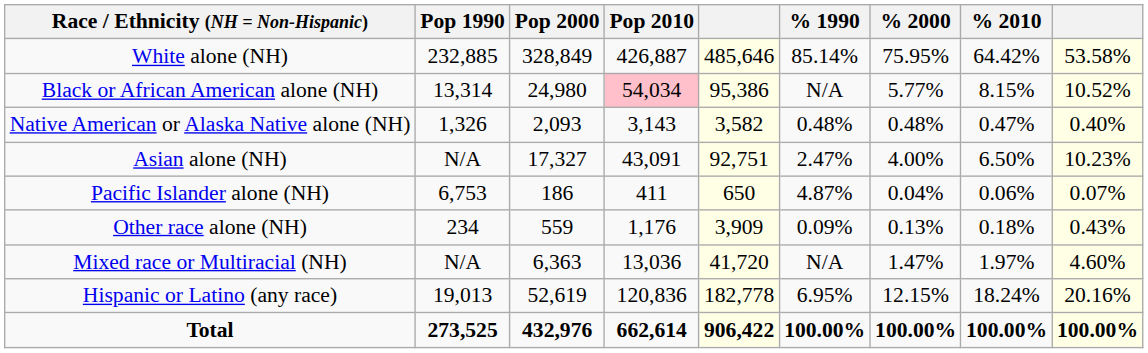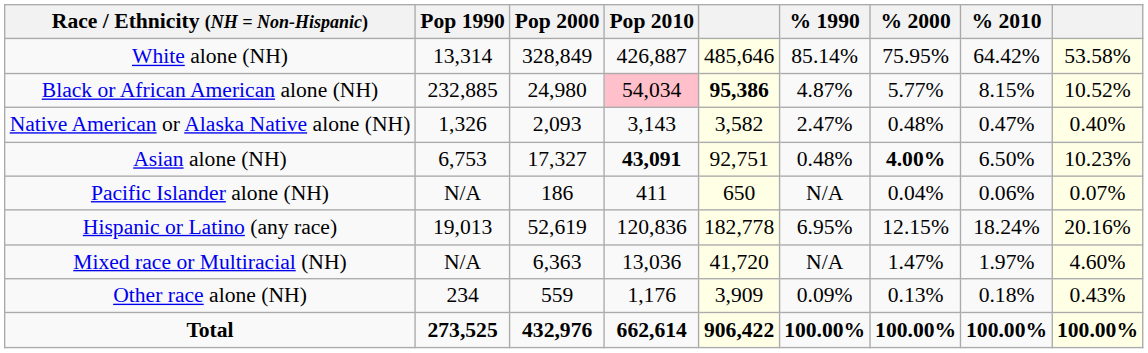(463, 55) 232,885 -> (463, 55) 13,314
(463, 90) 13,314 -> (463, 90) 232,885
(739, 90) normal -> (739, 90) bold
(825, 90) N/A -> (825, 90) 4.87%
(825, 124) 0.48% -> (825, 124) 2.47%
(463, 158) N/A -> (463, 158) 6,753
(652, 158) normal -> (652, 158) bold
(825, 158) 2.47% -> (825, 158) 0.48%
(916, 158) normal -> (916, 158) bold
(463, 192) 6,753 -> (463, 192) N/A
(825, 192) 4.87% -> (825, 192) N/A
rows swapped: (210, 227) <-> (210, 295)
